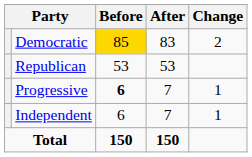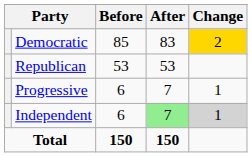(121, 41) gold background -> (121, 41) no background
(218, 41) no background -> (218, 41) gold background
(121, 90) bold -> (121, 90) normal
(168, 115) no background -> (168, 115) lightgreen background
(218, 115) no background -> (218, 115) lightgrey background
